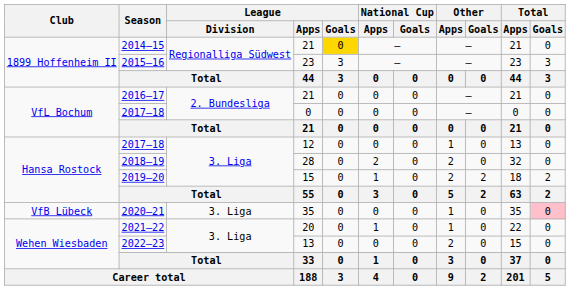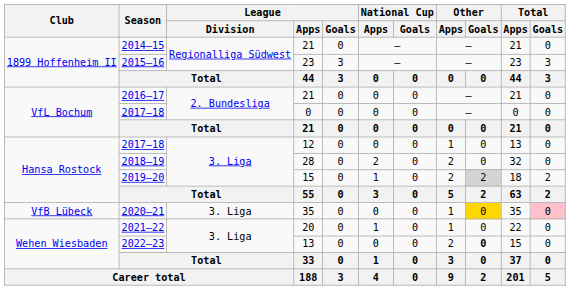(341, 46) gold background -> (341, 46) no background
(483, 178) no background -> (483, 178) lightgrey background
(483, 211) no background -> (483, 211) gold background
(483, 244) normal -> (483, 244) bold
